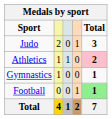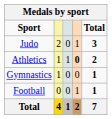(77, 59) normal -> (77, 59) bold
(94, 59) pink background -> (94, 59) no background
(94, 91) lightgreen background -> (94, 91) no background
